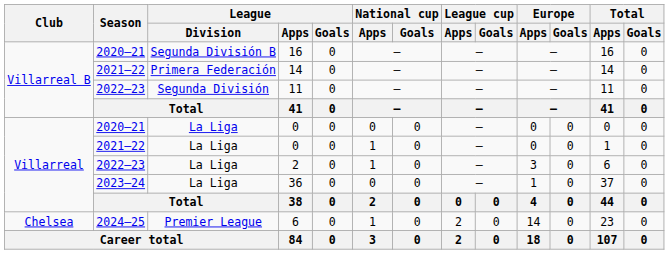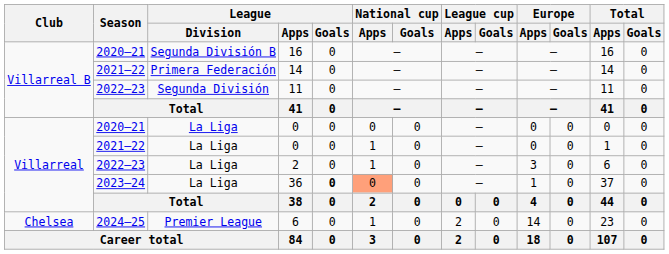(332, 184) normal -> (332, 184) bold
(373, 184) no background -> (373, 184) lightsalmon background
